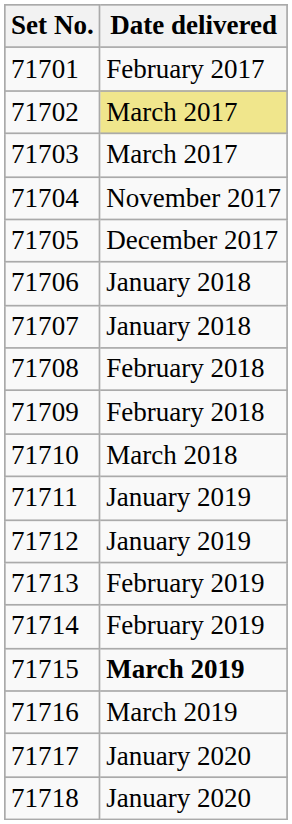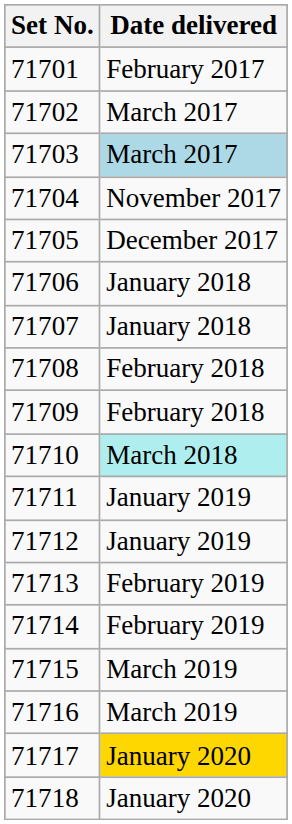(172, 111) khaki background -> (172, 111) no background
(172, 154) no background -> (172, 154) lightblue background
(172, 454) no background -> (172, 454) paleturquoise background
(175, 669) bold -> (172, 669) normal
(179, 754) no background -> (179, 754) gold background
